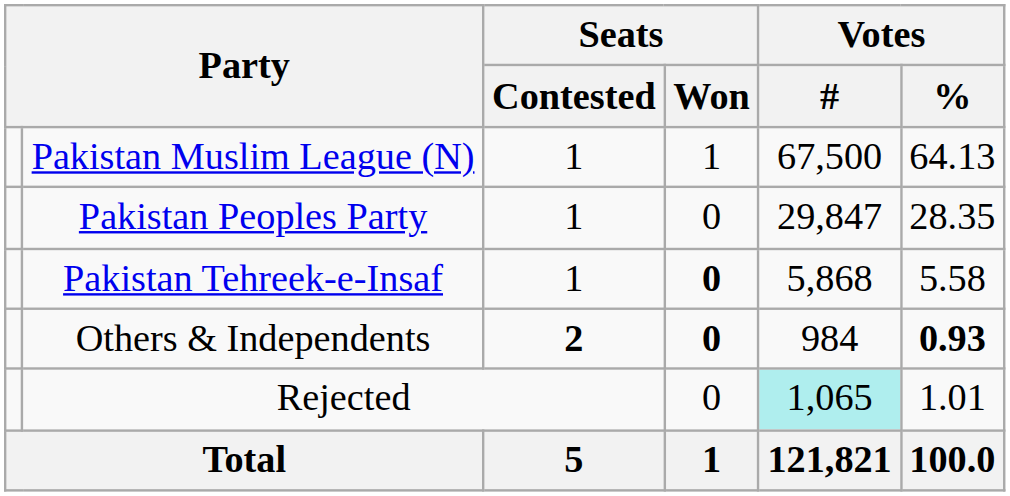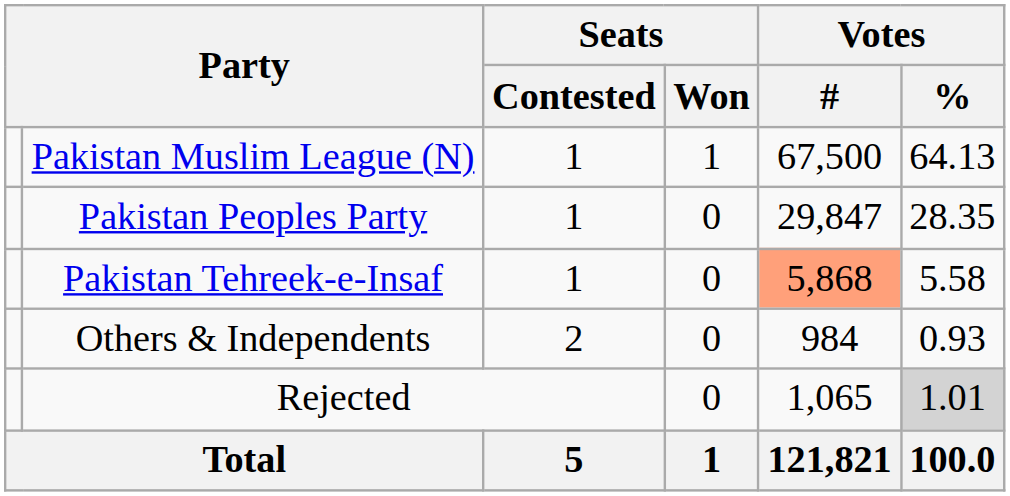(712, 277) bold -> (712, 277) normal
(830, 277) no background -> (830, 277) lightsalmon background
(574, 338) bold -> (574, 338) normal
(712, 338) bold -> (712, 338) normal
(952, 338) bold -> (952, 338) normal
(830, 398) paleturquoise background -> (830, 398) no background
(952, 398) no background -> (952, 398) lightgrey background
